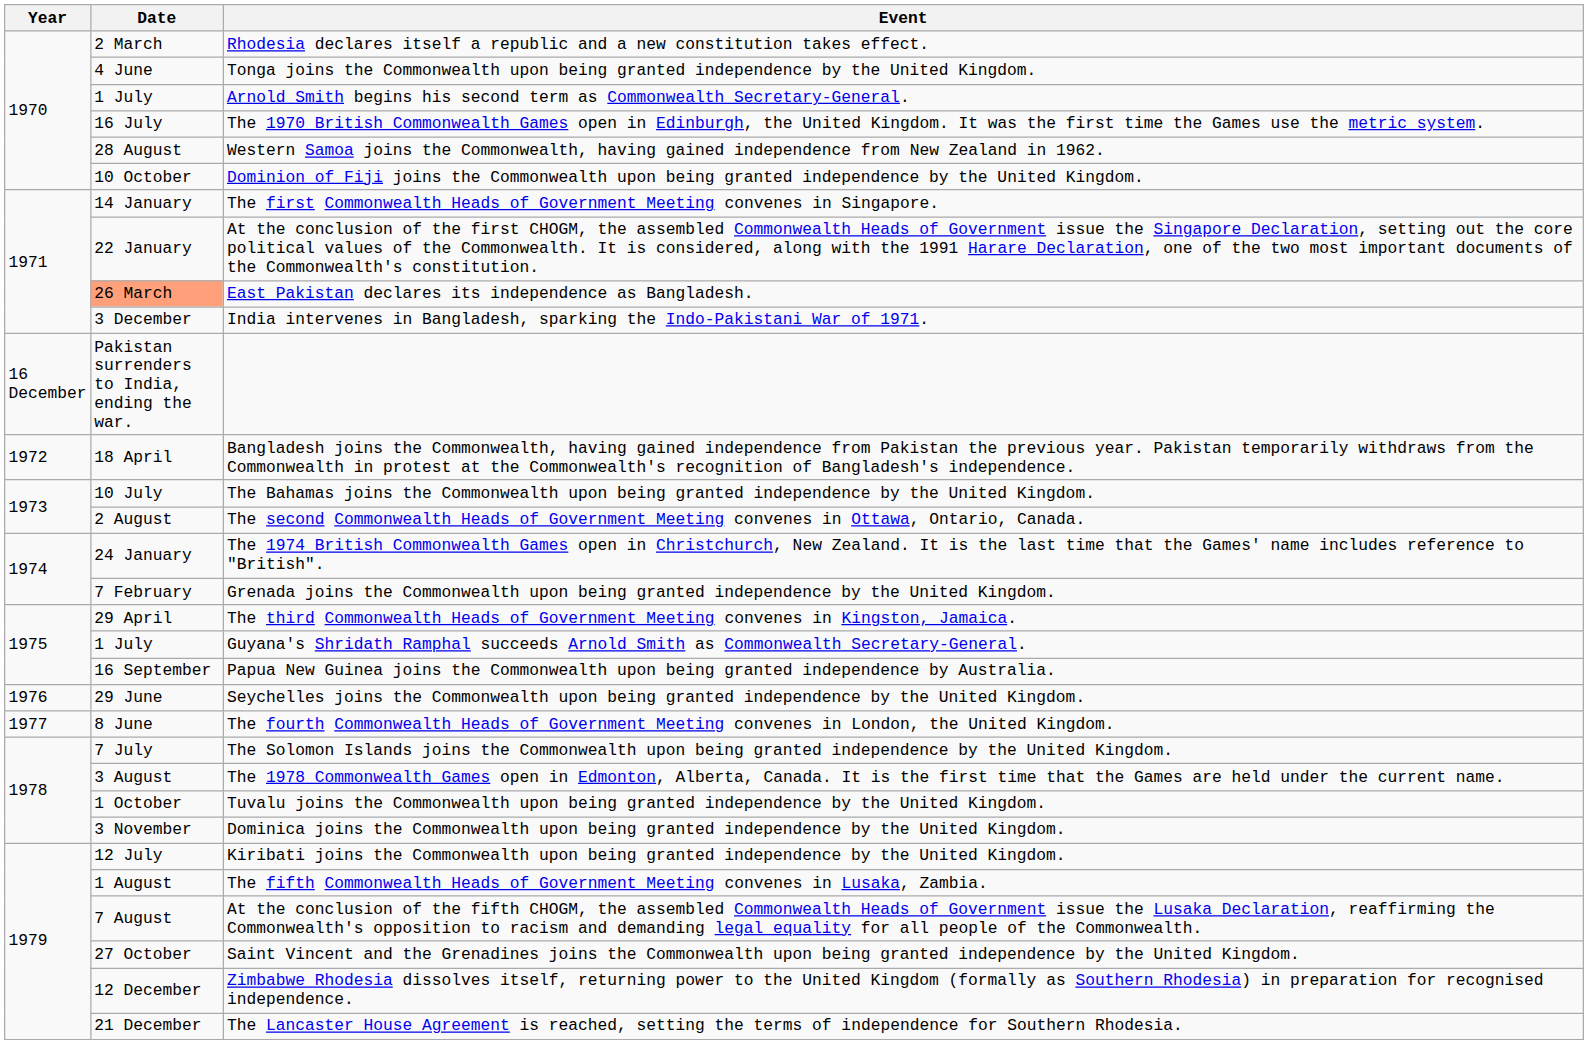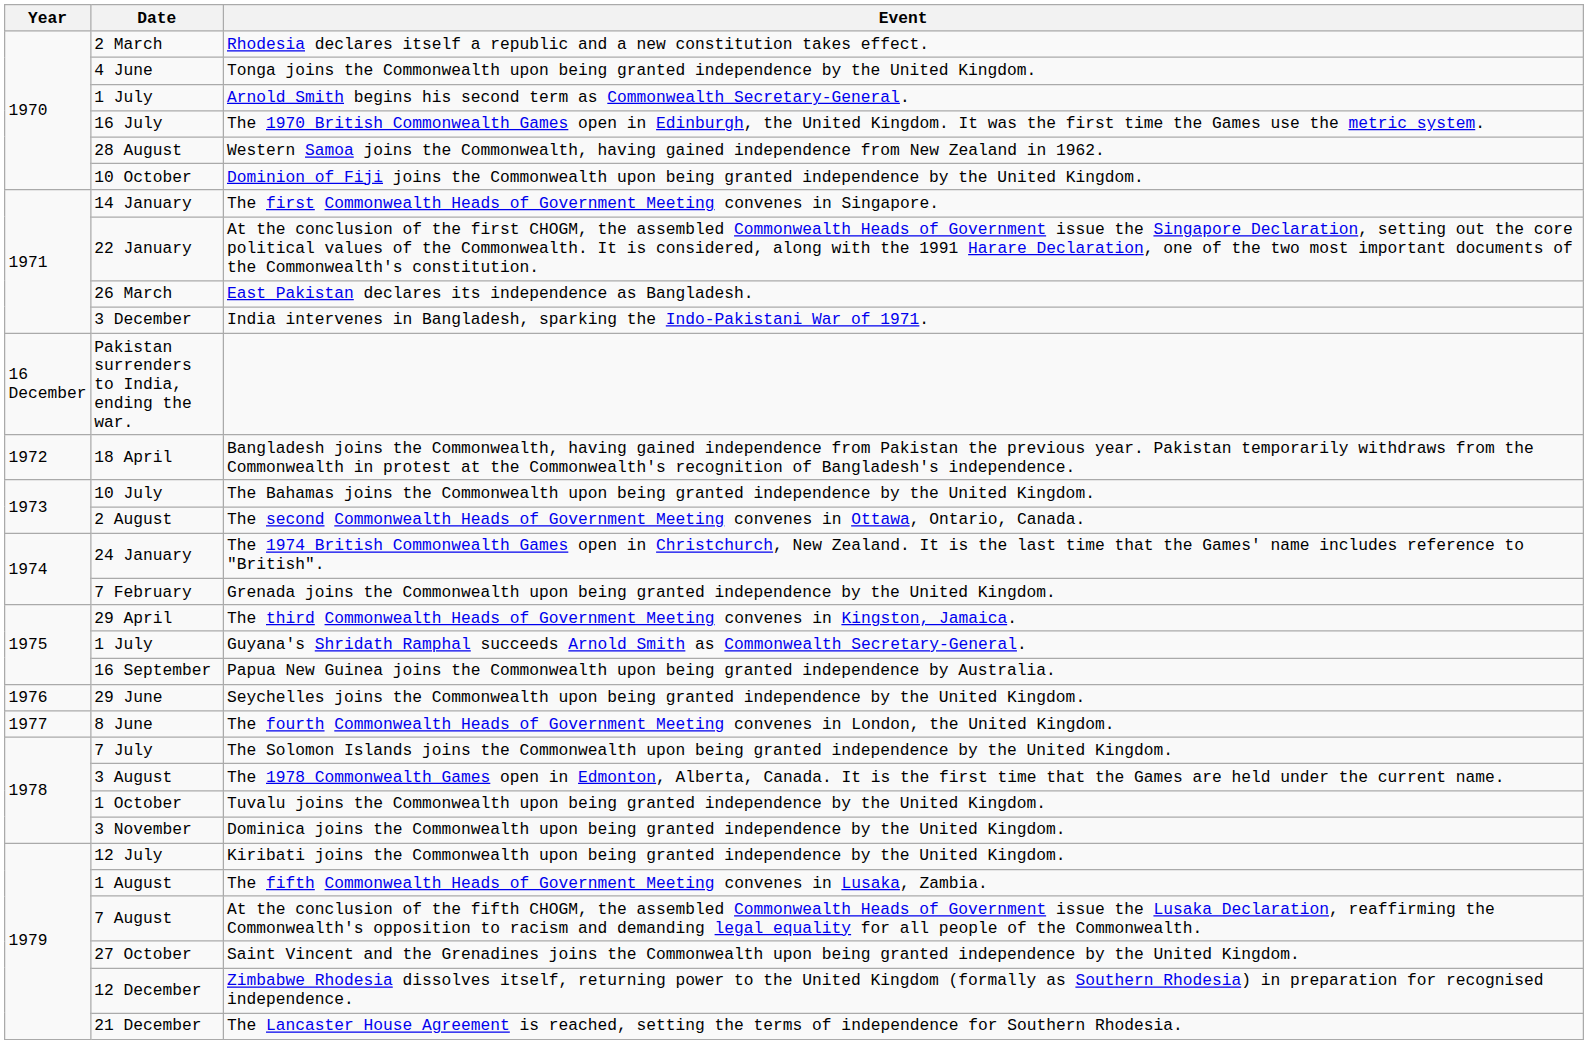(133, 294) lightsalmon background -> (133, 294) no background
